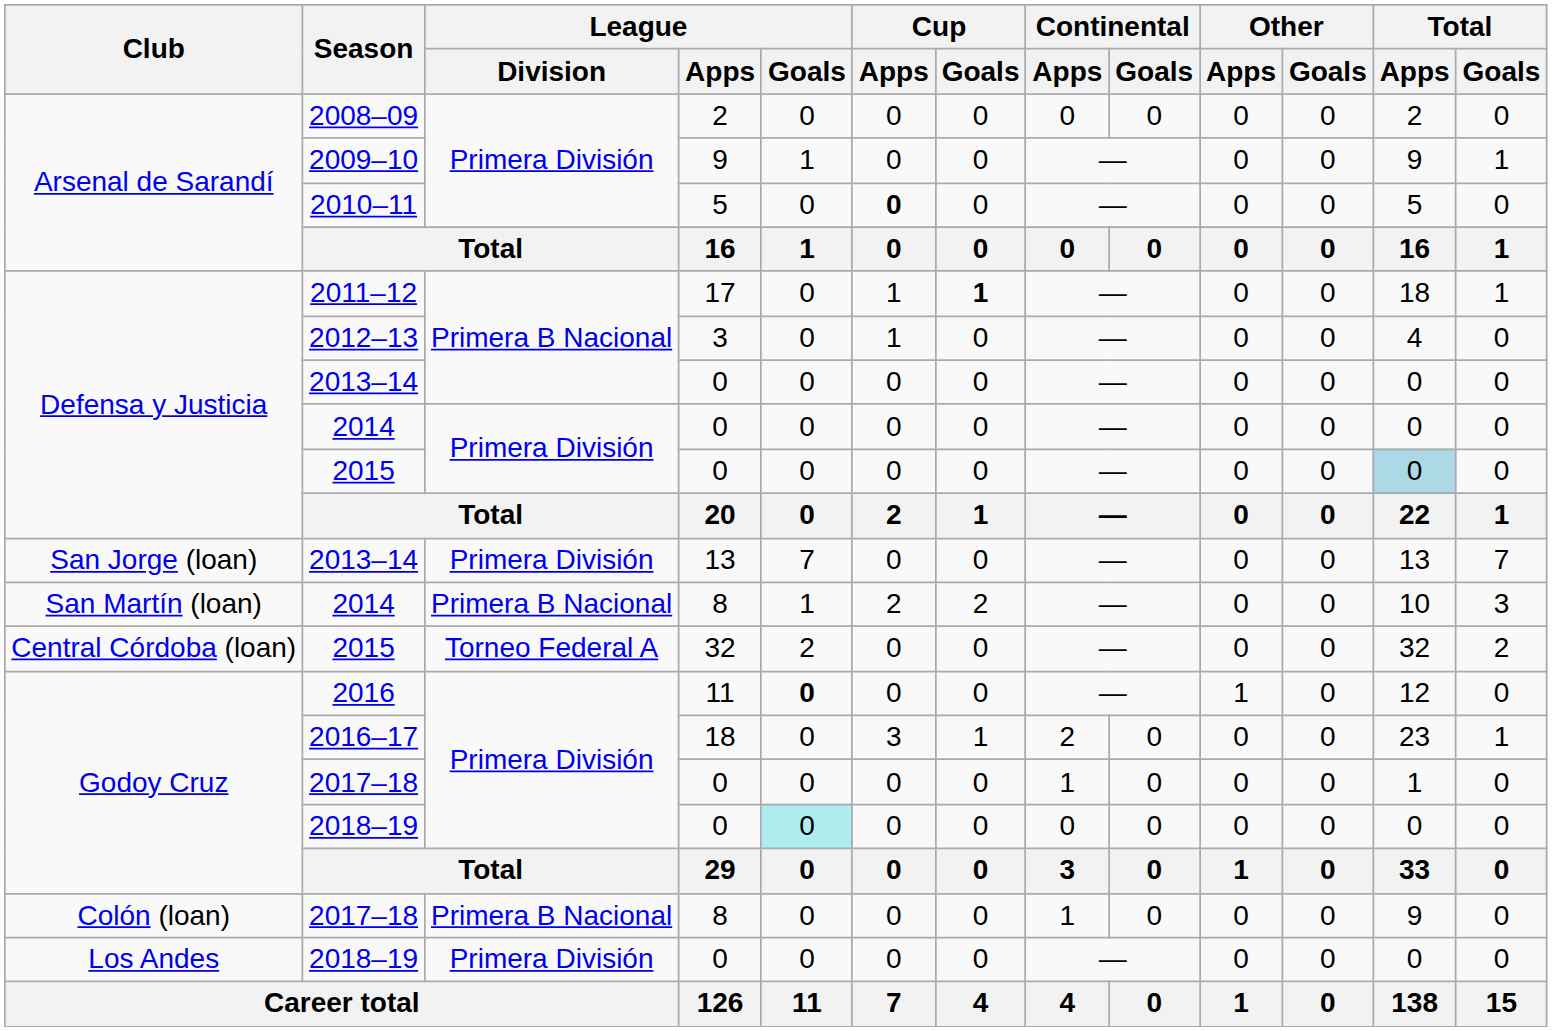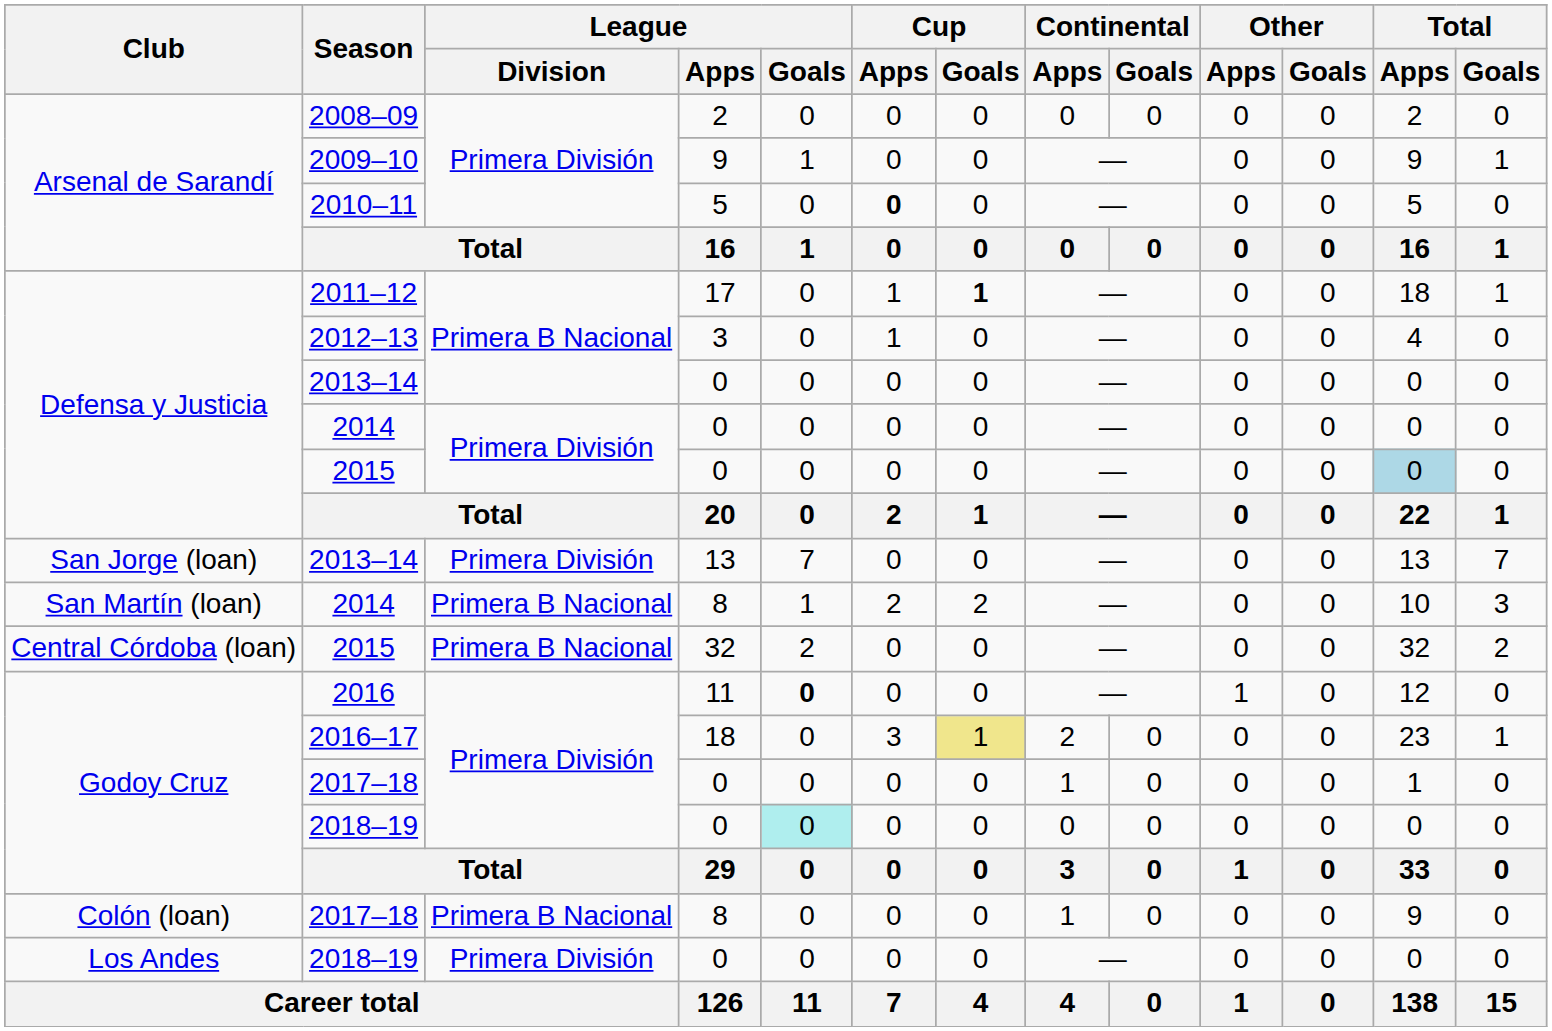(552, 648) Torneo Federal A -> (552, 648) Primera B Nacional
(981, 737) no background -> (981, 737) khaki background
